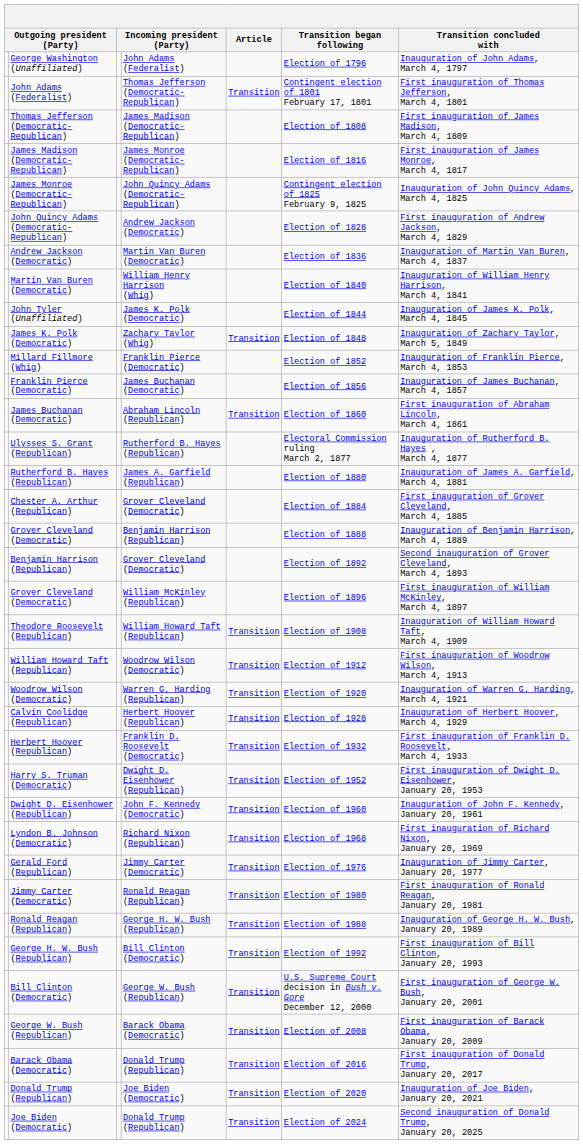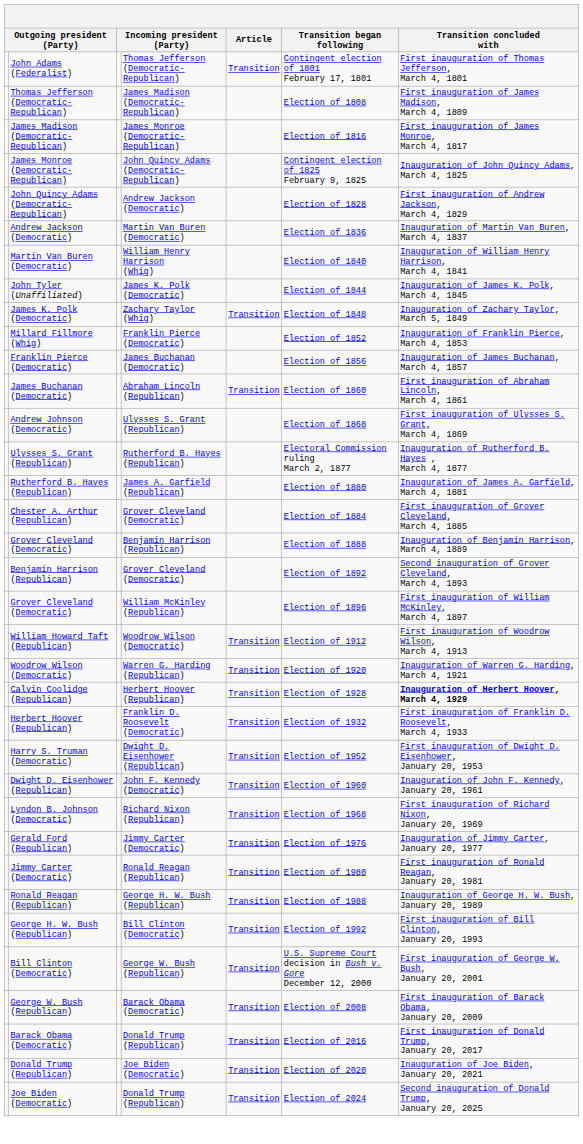- row: (54, 64)
+ row: (46, 425)
- row: (57, 632)
(480, 718) normal -> (480, 694) bold
